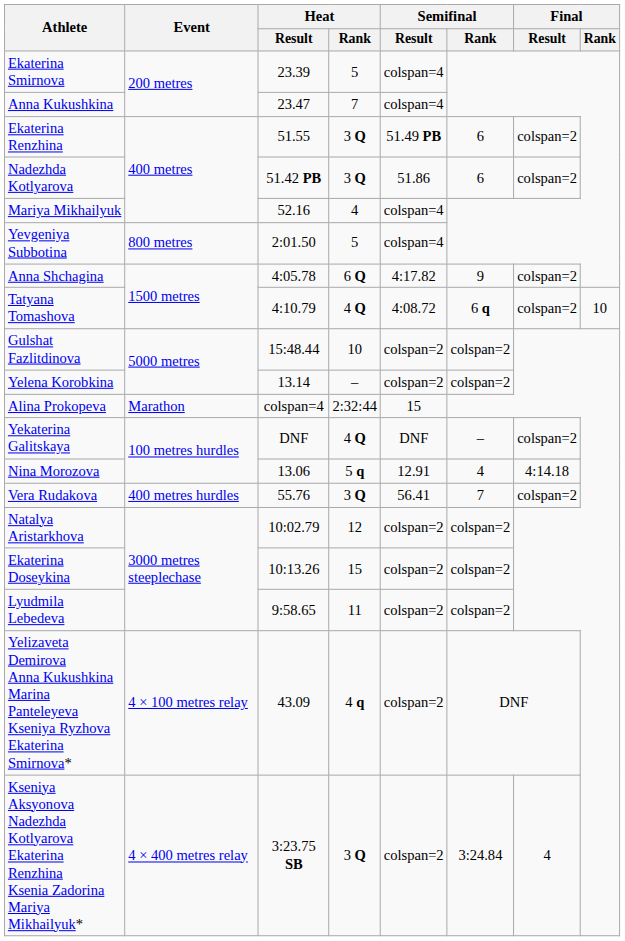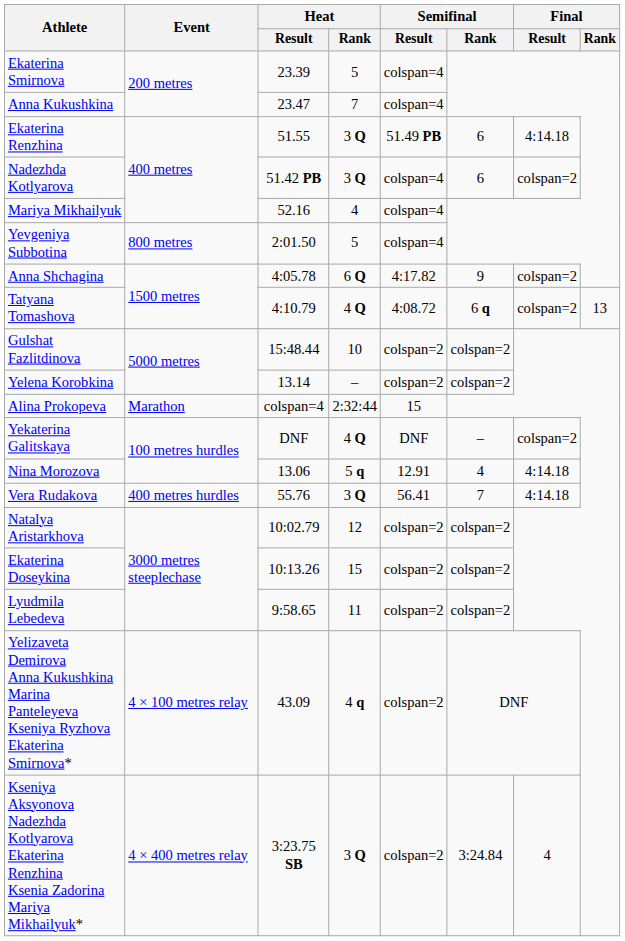(547, 137) colspan=2 -> (547, 137) 4:14.18
(414, 178) 51.86 -> (414, 178) colspan=4
(600, 308) 10 -> (600, 308) 13
(547, 495) colspan=2 -> (547, 495) 4:14.18
